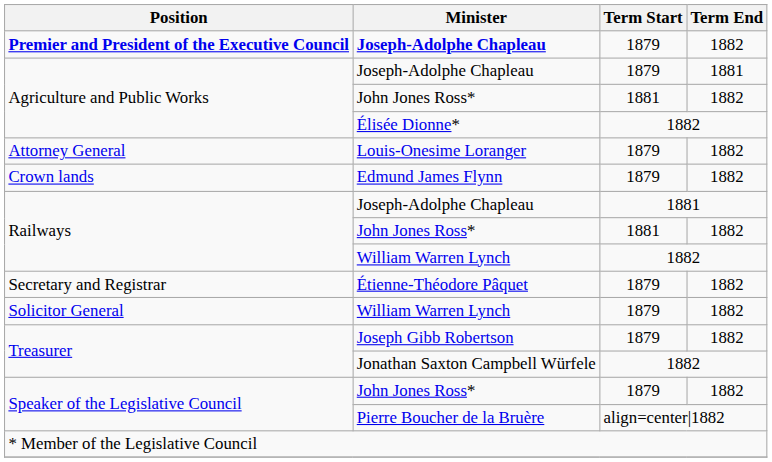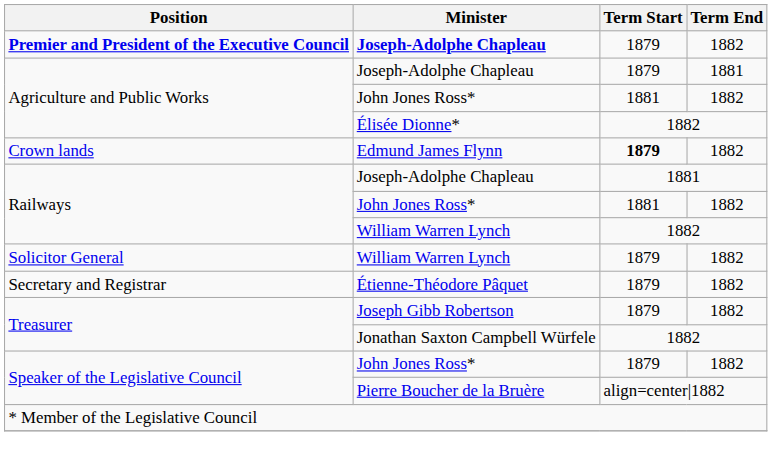- row: (67, 151)
(643, 177) normal -> (643, 151) bold
rows swapped: (87, 284) <-> (66, 310)
